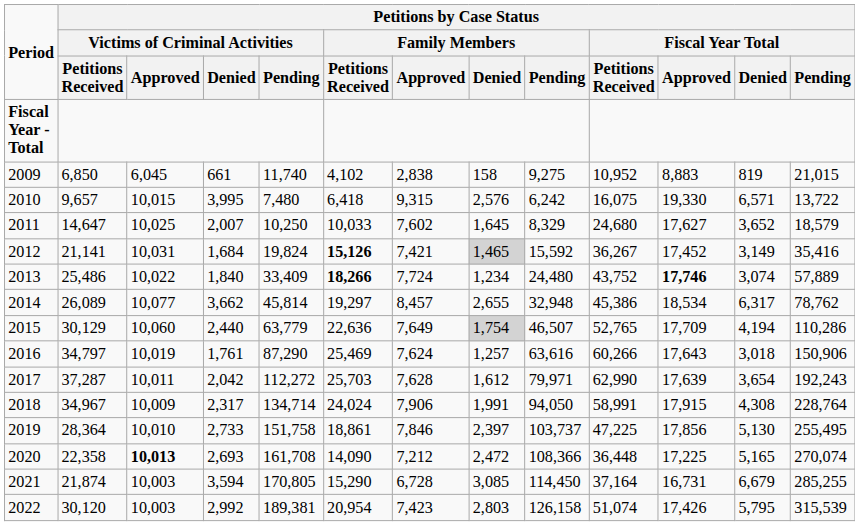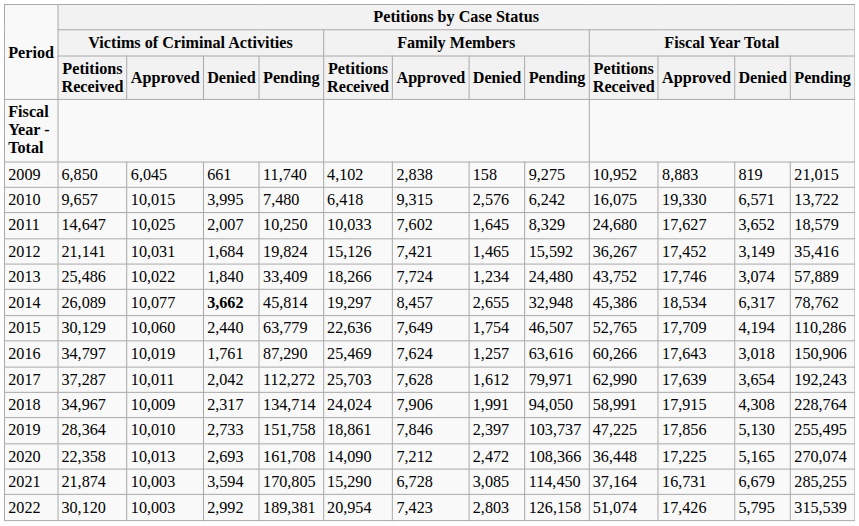(349, 251) bold -> (349, 251) normal
(491, 251) lightgrey background -> (491, 251) no background
(349, 276) bold -> (349, 276) normal
(684, 276) bold -> (684, 276) normal
(225, 302) normal -> (225, 302) bold
(491, 328) lightgrey background -> (491, 328) no background
(153, 456) bold -> (153, 456) normal
